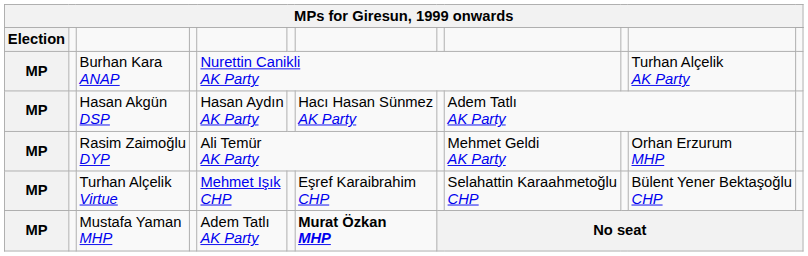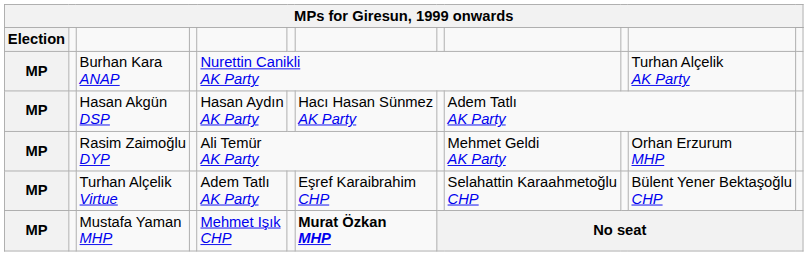(241, 190) Mehmet Işık CHP -> (235, 190) Adem Tatlı AK Party
(235, 230) Adem Tatlı AK Party -> (241, 230) Mehmet Işık CHP
